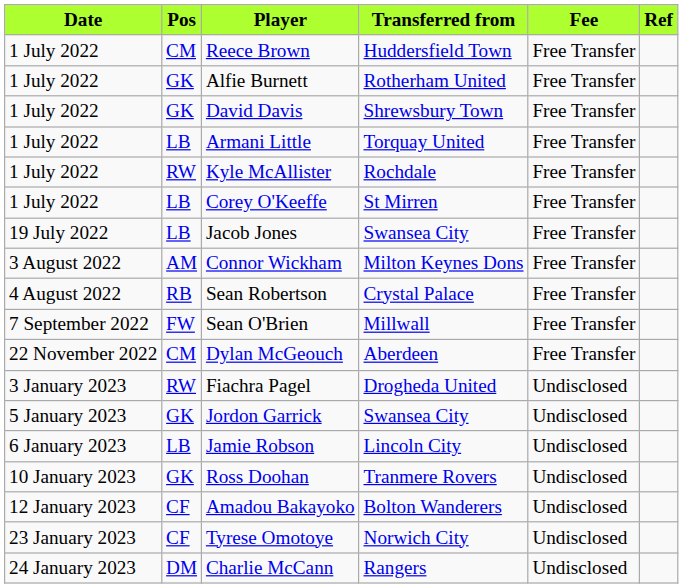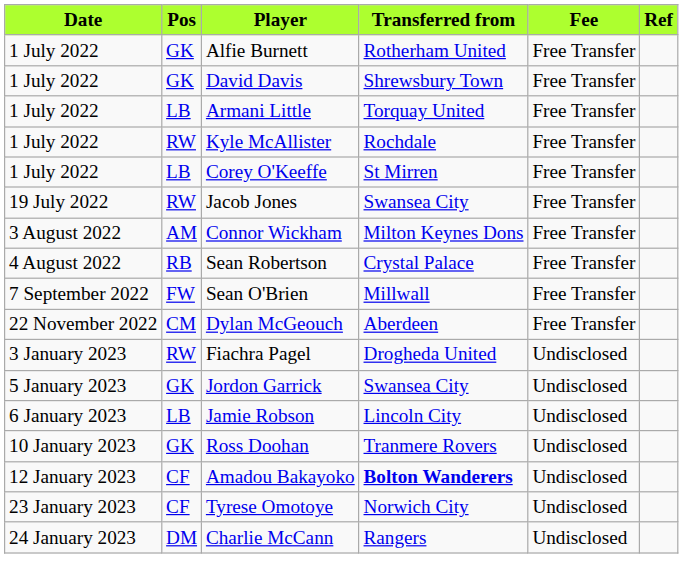- row: (258, 50)
(178, 232) LB -> (181, 202) RW
(433, 506) normal -> (438, 476) bold
